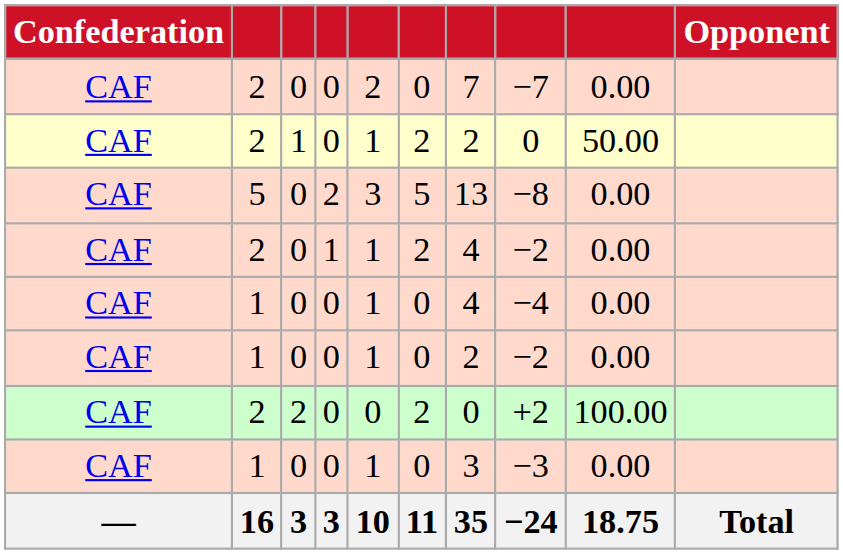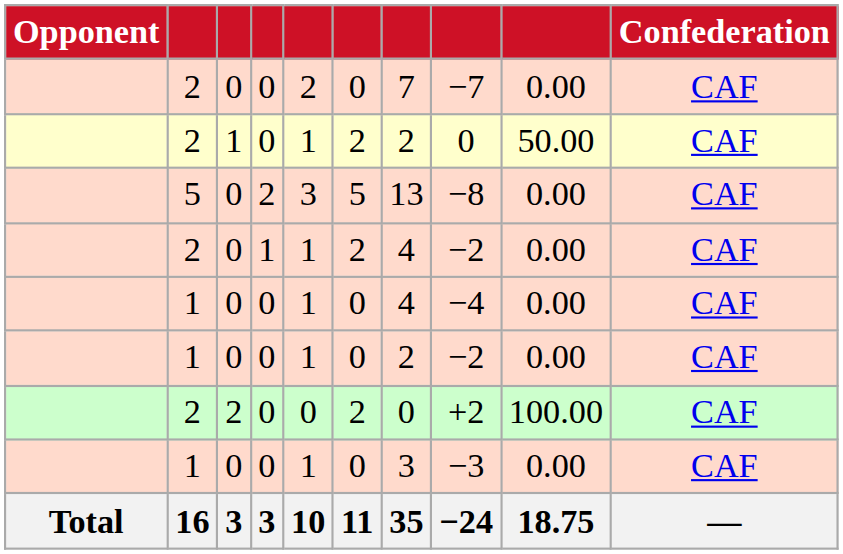columns swapped: (757, 31) <-> (119, 31)
